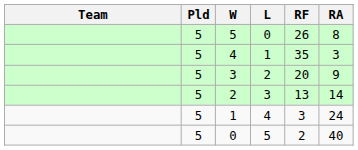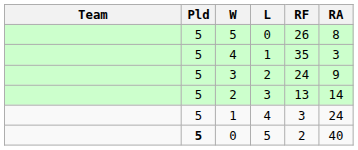(302, 75) 20 -> (302, 75) 24
(199, 135) normal -> (199, 135) bold
